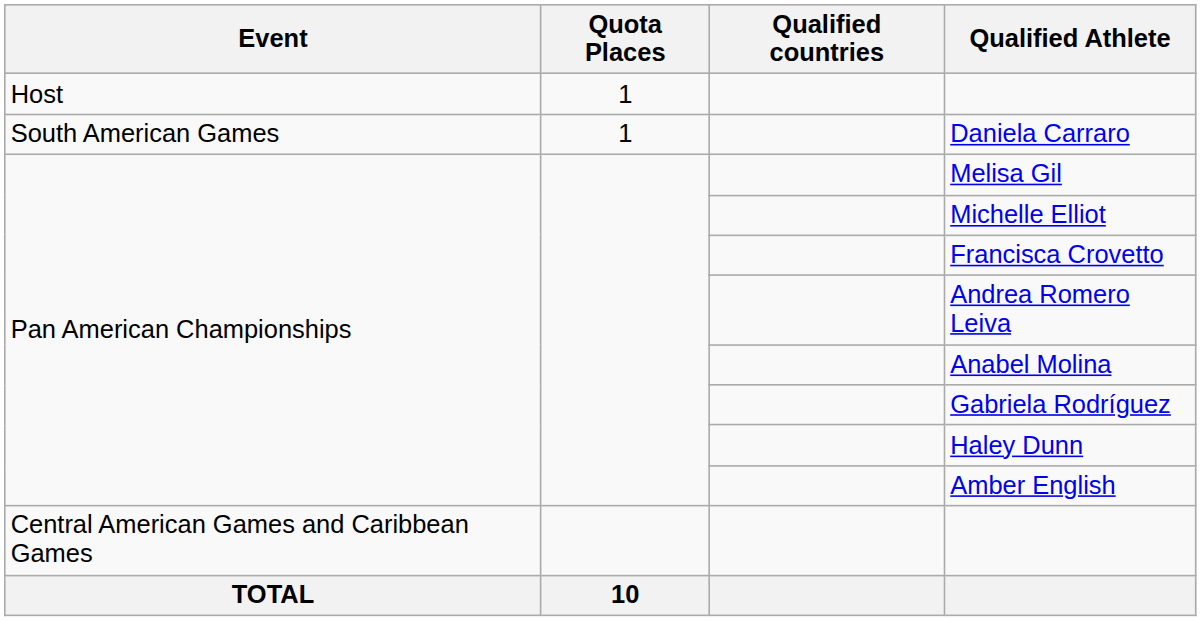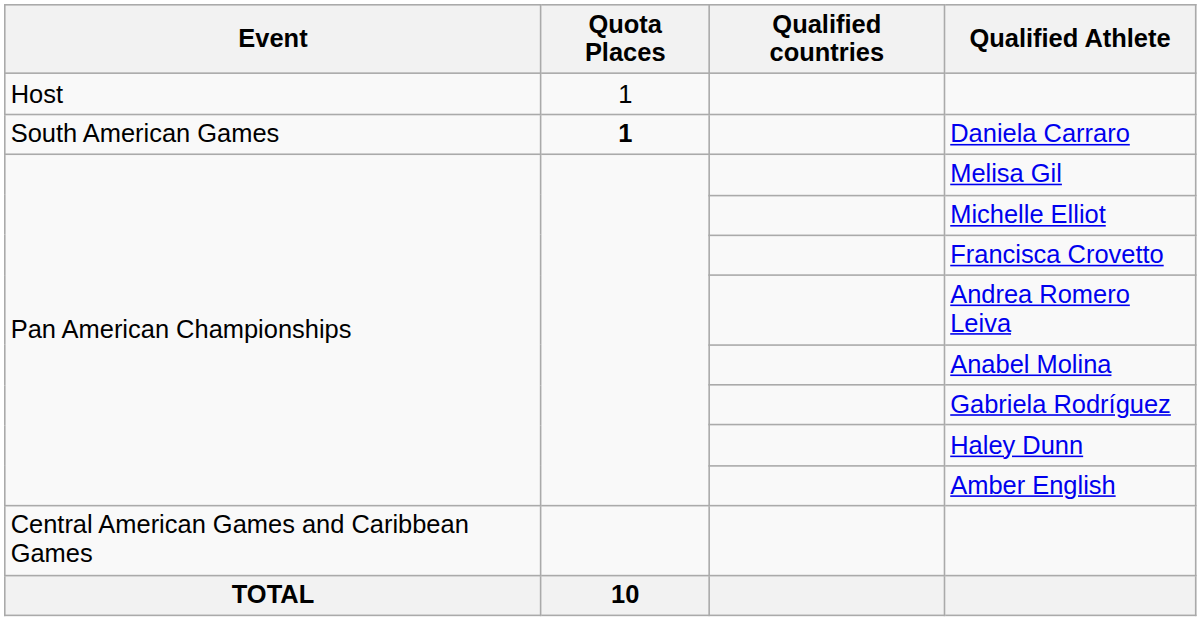(625, 133) normal -> (625, 133) bold
